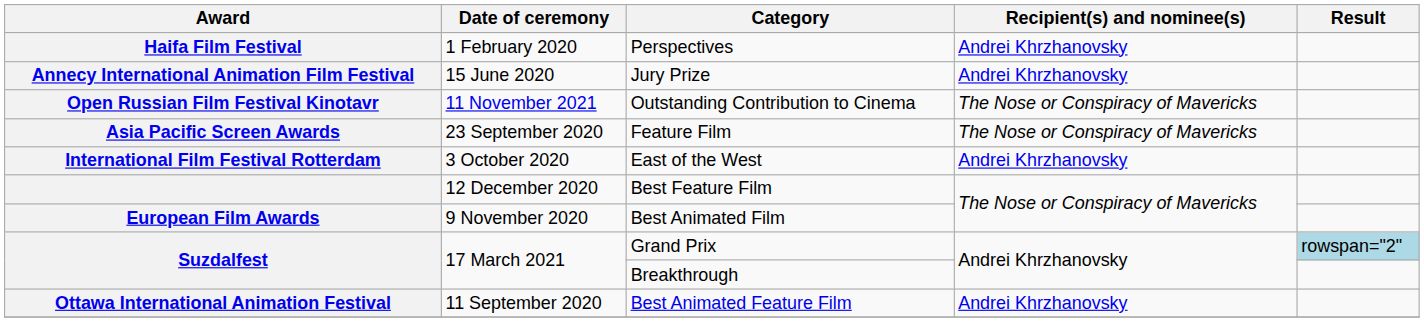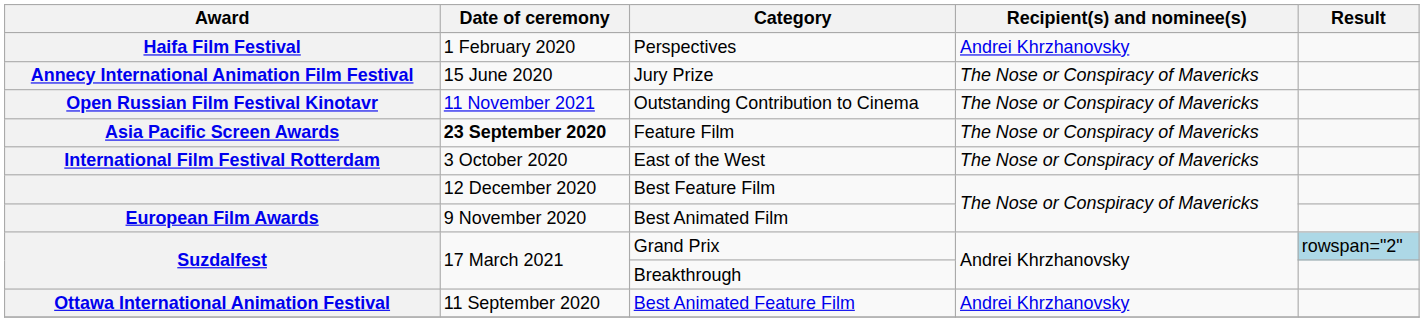(1043, 75) Andrei Khrzhanovsky -> (1109, 75) The Nose or Conspiracy of Mavericks
(524, 132) normal -> (525, 132) bold
(1043, 160) Andrei Khrzhanovsky -> (1109, 160) The Nose or Conspiracy of Mavericks
